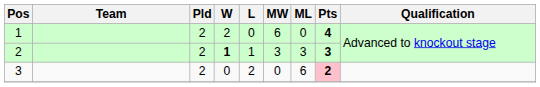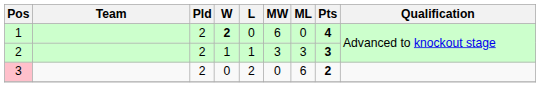(227, 33) normal -> (227, 33) bold
(227, 52) bold -> (227, 52) normal
(18, 71) no background -> (18, 71) pink background
(328, 71) pink background -> (328, 71) no background
